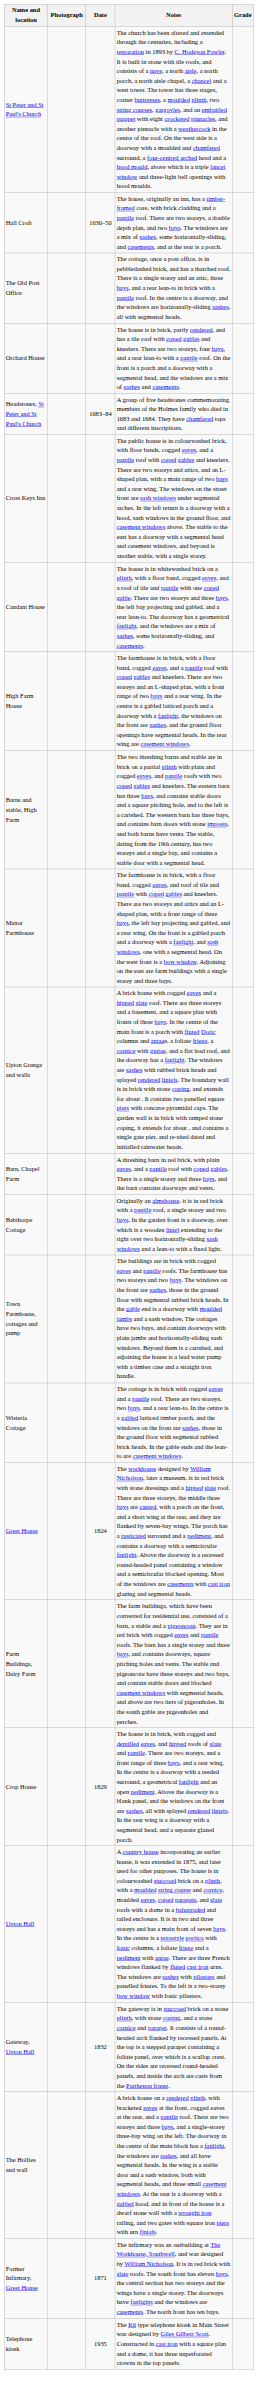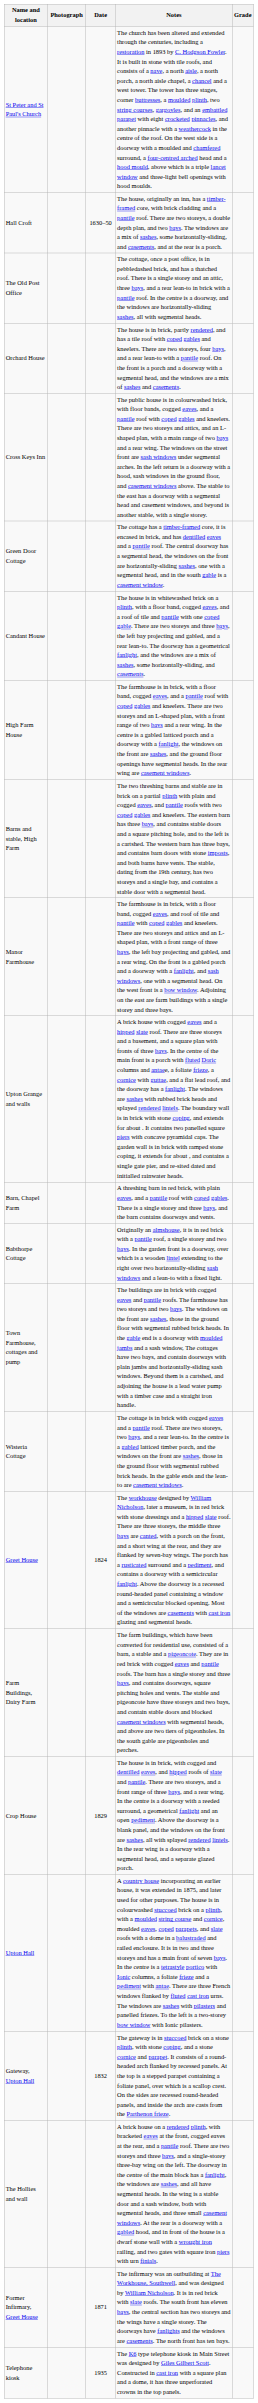- row: (25, 414)
+ row: (21, 556)
